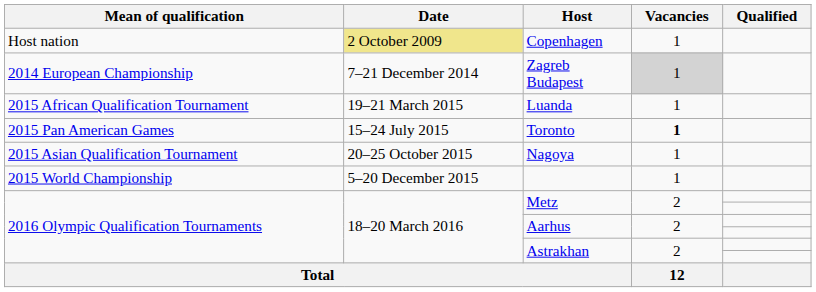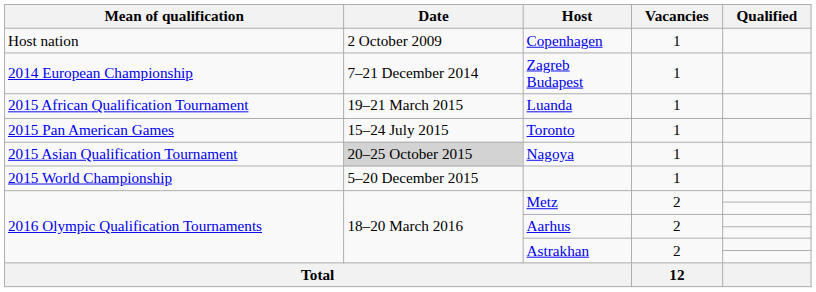(395, 40) khaki background -> (395, 40) no background
(677, 73) lightgrey background -> (677, 73) no background
(677, 130) bold -> (677, 130) normal
(410, 154) no background -> (410, 154) lightgrey background
